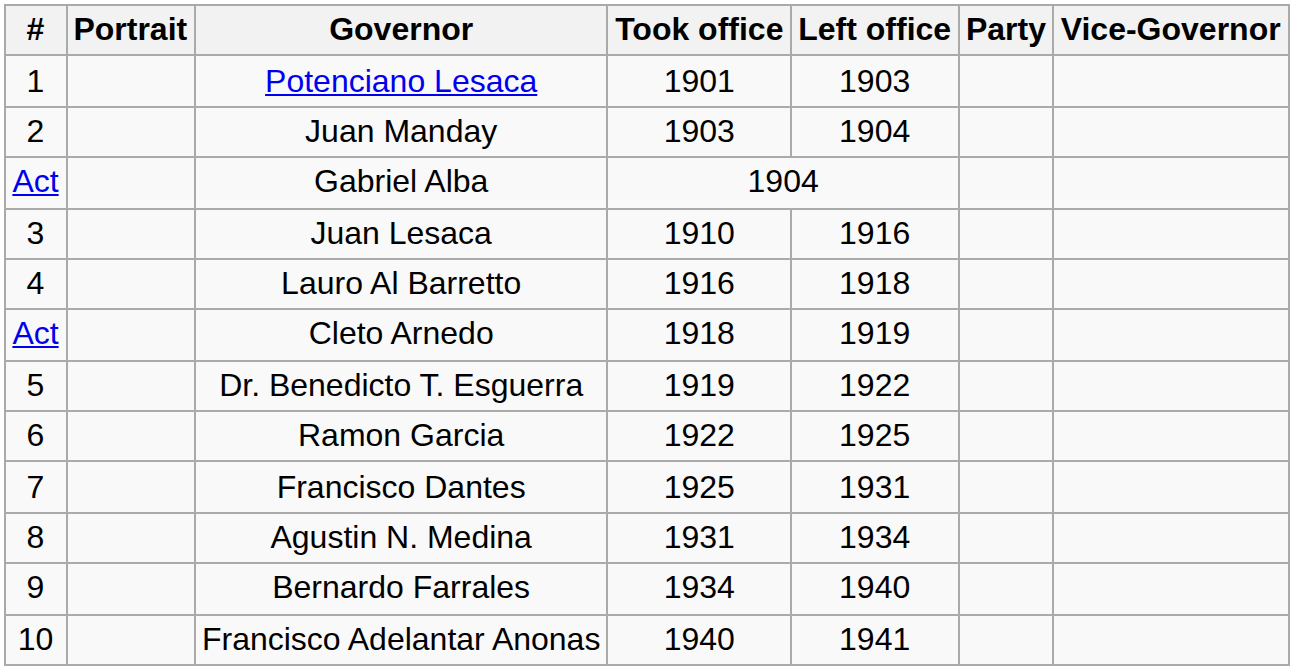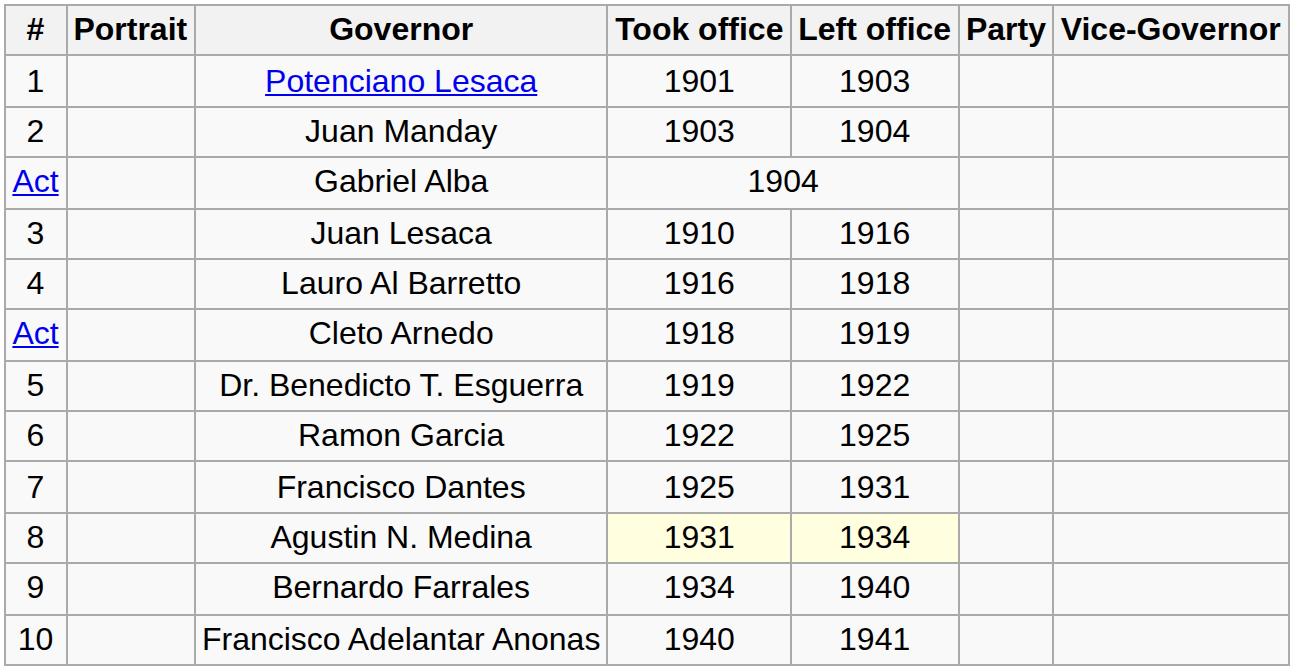(699, 537) no background -> (699, 537) lightyellow background
(875, 537) no background -> (875, 537) lightyellow background
